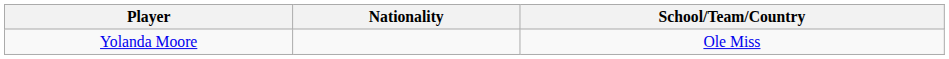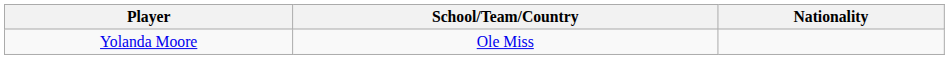columns swapped: (406, 16) <-> (732, 16)
